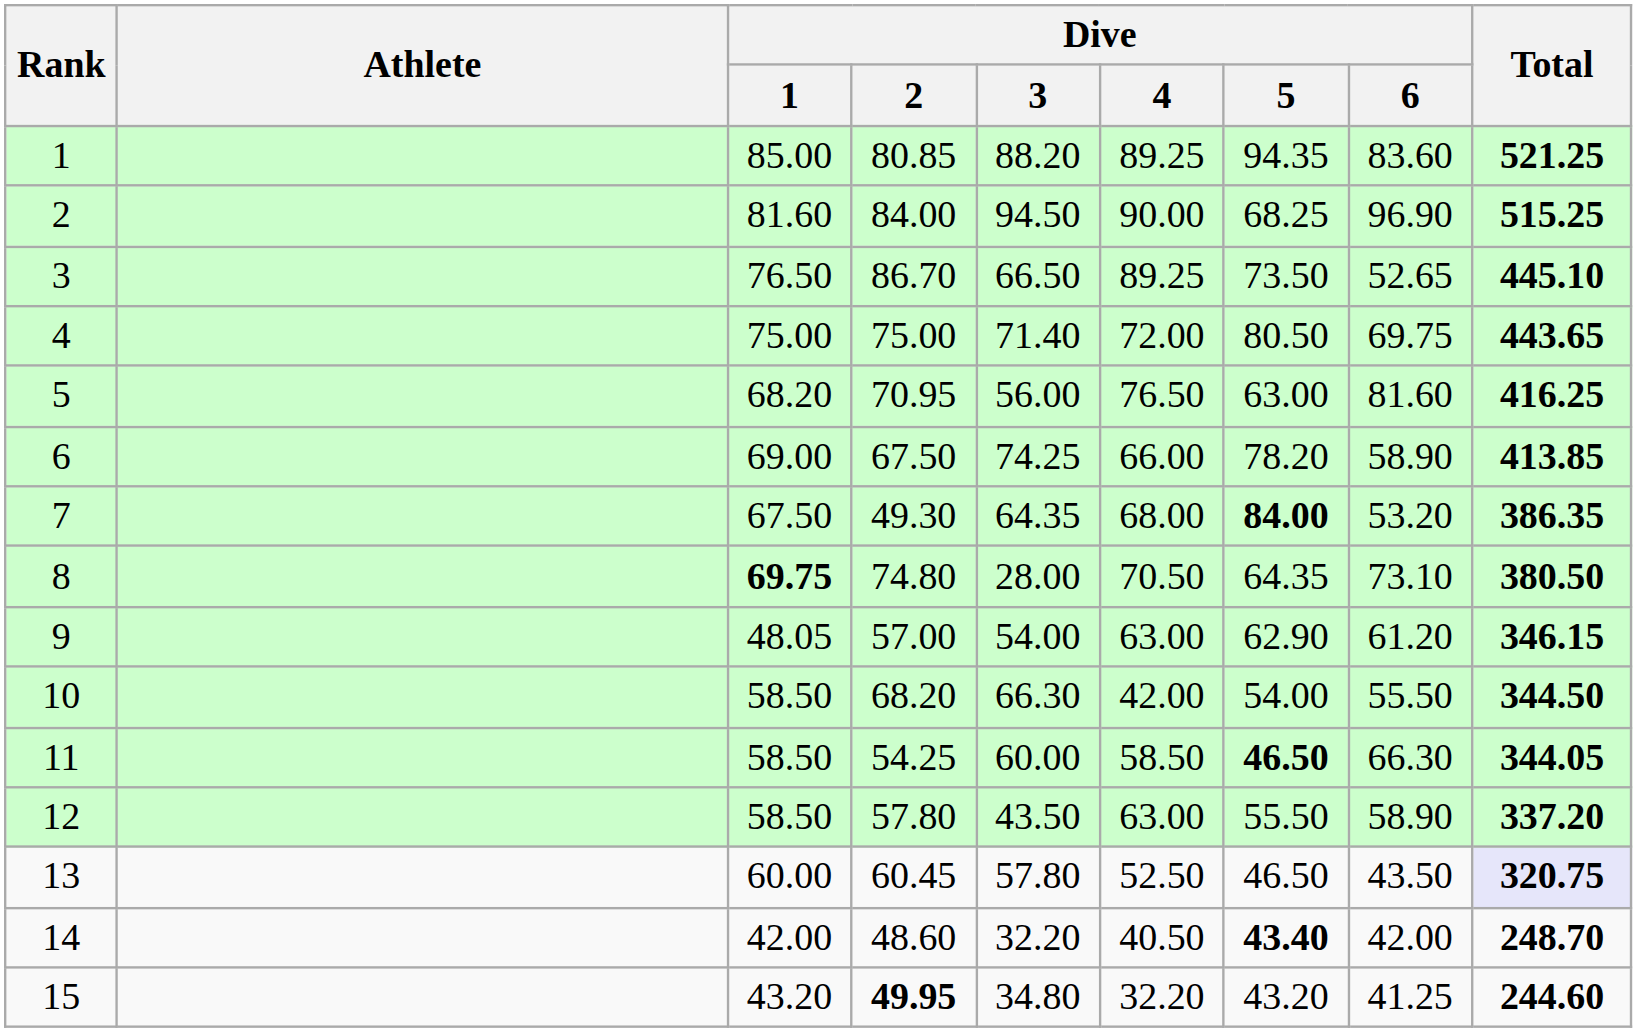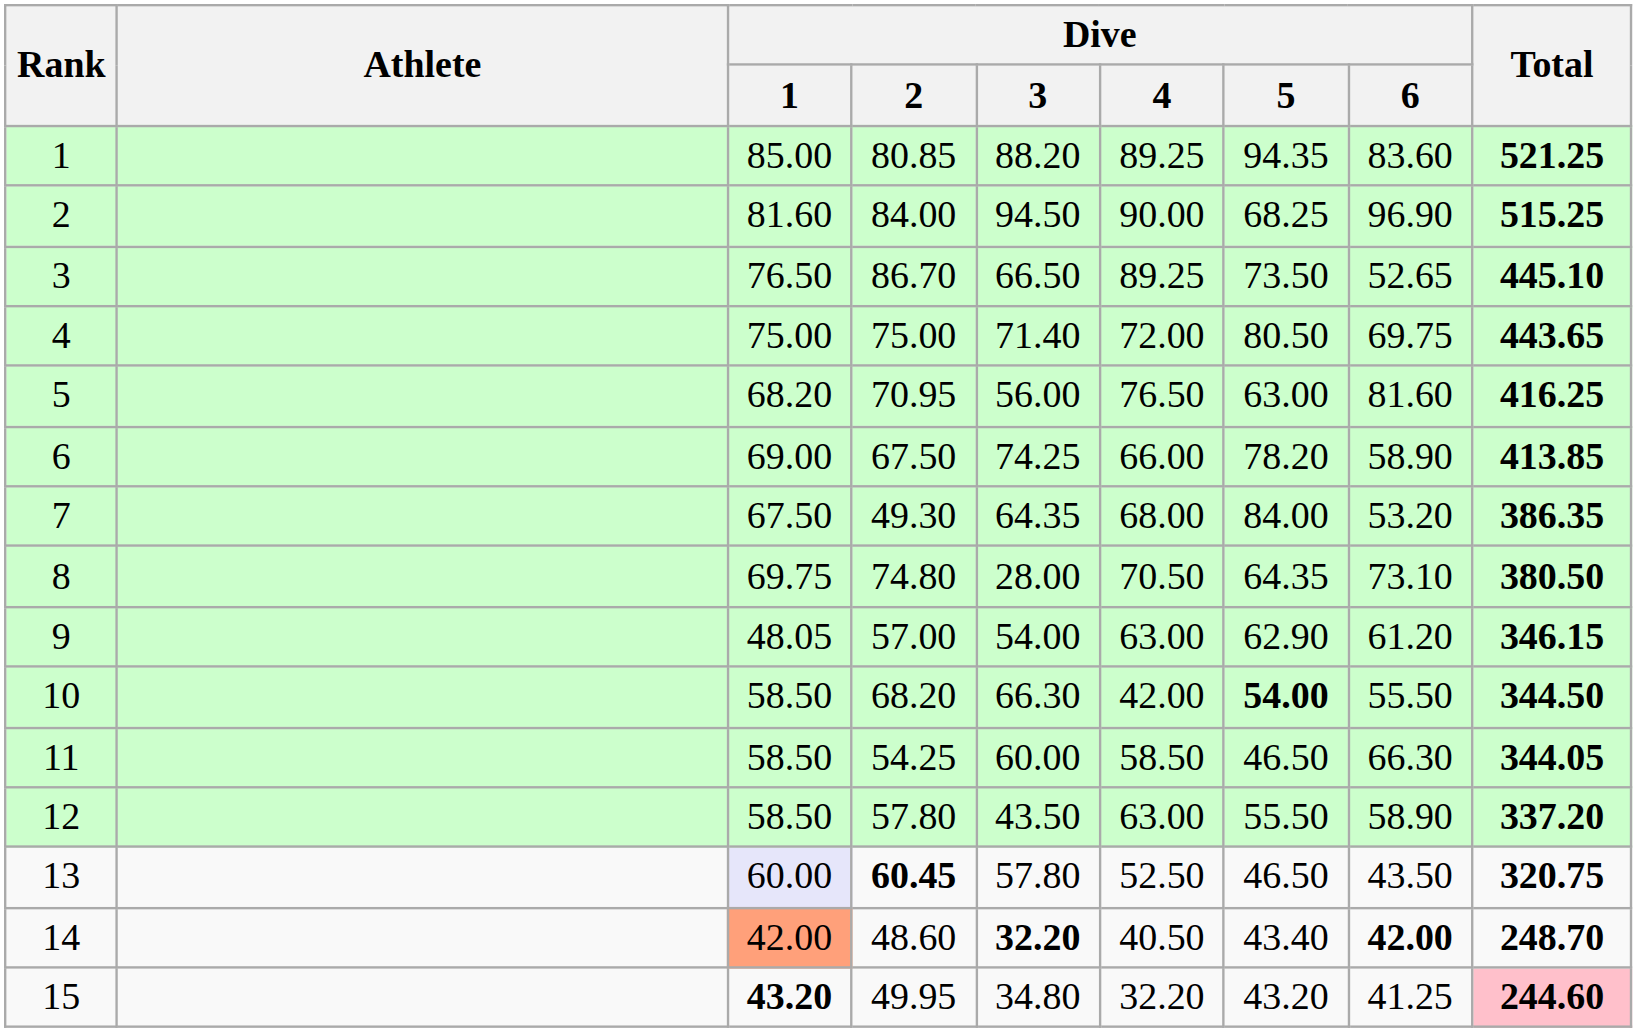(1286, 515) bold -> (1286, 515) normal
(790, 575) bold -> (790, 575) normal
(1286, 696) normal -> (1286, 696) bold
(1286, 756) bold -> (1286, 756) normal
(790, 876) no background -> (790, 876) lavender background
(914, 876) normal -> (914, 876) bold
(1552, 876) lavender background -> (1552, 876) no background
(790, 936) no background -> (790, 936) lightsalmon background
(1038, 936) normal -> (1038, 936) bold
(1286, 936) bold -> (1286, 936) normal
(1410, 936) normal -> (1410, 936) bold
(790, 996) normal -> (790, 996) bold
(914, 996) bold -> (914, 996) normal
(1552, 996) no background -> (1552, 996) pink background
